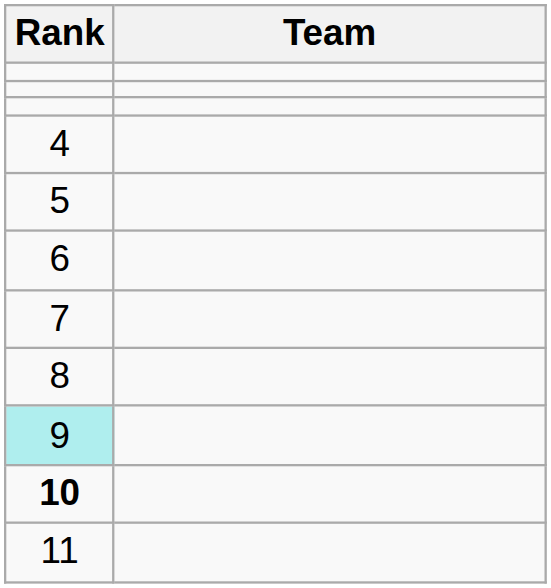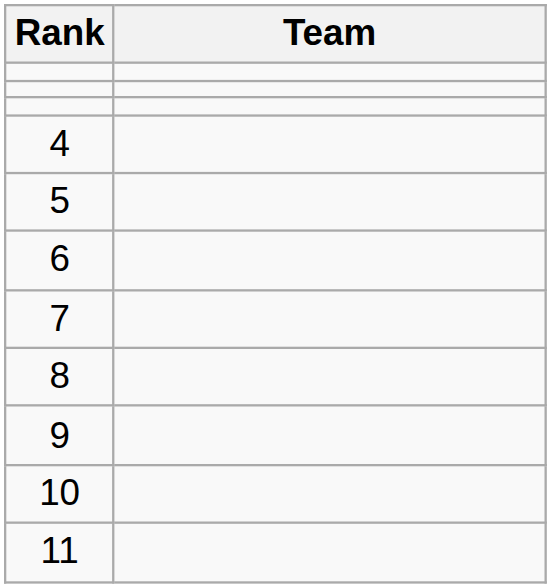(60, 434) paleturquoise background -> (60, 434) no background
(60, 493) bold -> (60, 493) normal
